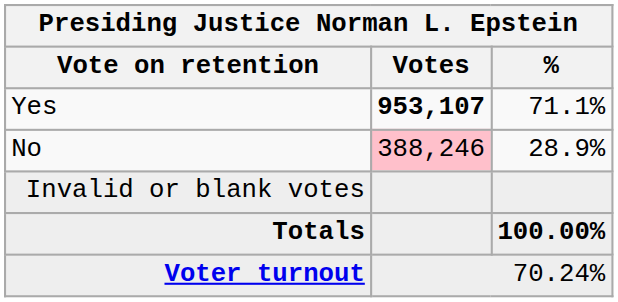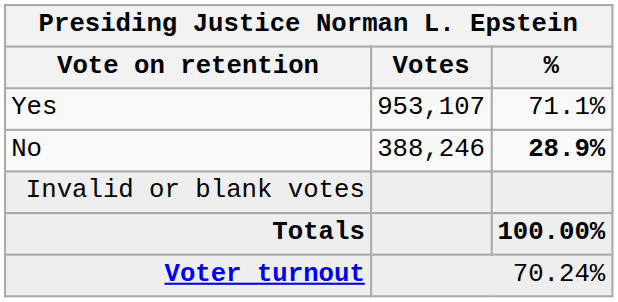(431, 109) bold -> (431, 109) normal
(431, 151) pink background -> (431, 151) no background
(567, 151) normal -> (567, 151) bold
